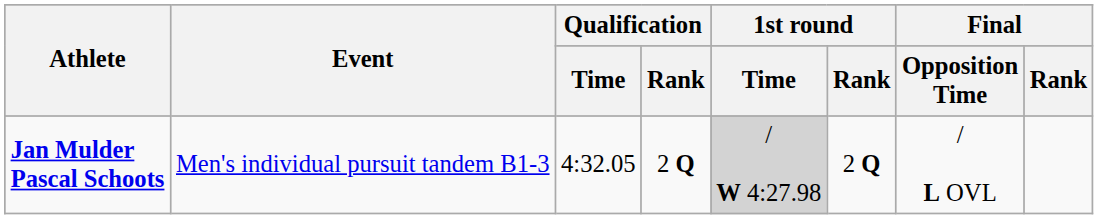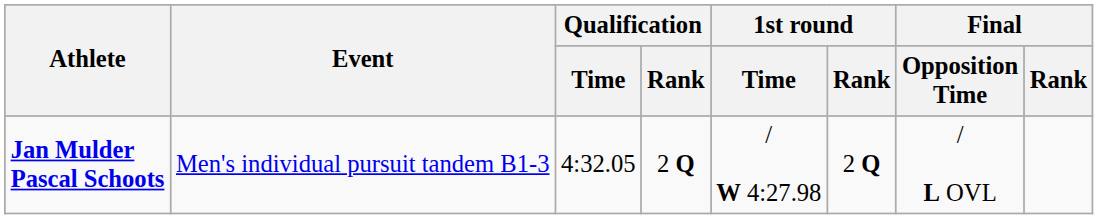(769, 164) lightgrey background -> (769, 164) no background
